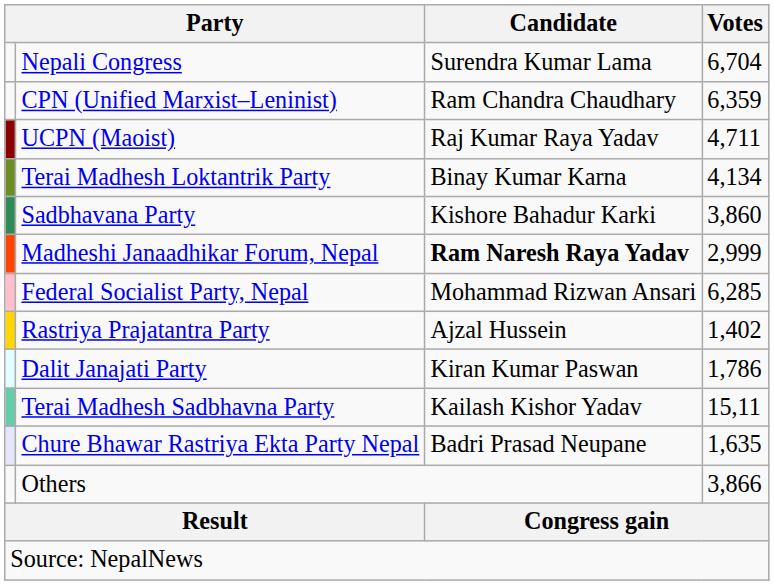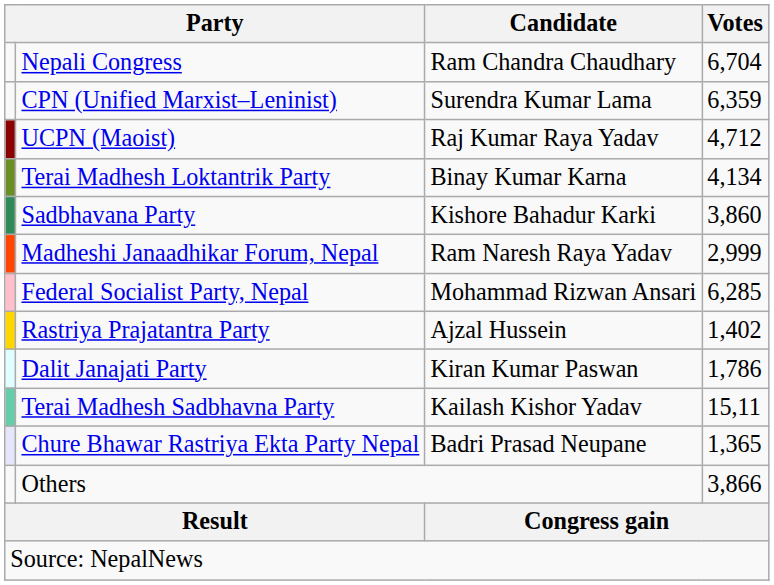(541, 61) Surendra Kumar Lama -> (553, 61) Ram Chandra Chaudhary
(553, 100) Ram Chandra Chaudhary -> (541, 100) Surendra Kumar Lama
(734, 138) 4,711 -> (734, 138) 4,712
(560, 253) bold -> (551, 253) normal
(734, 445) 1,635 -> (734, 445) 1,365
